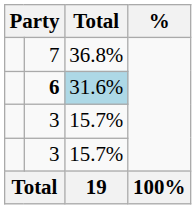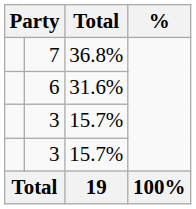(54, 87) bold -> (54, 87) normal
(96, 87) lightblue background -> (96, 87) no background
